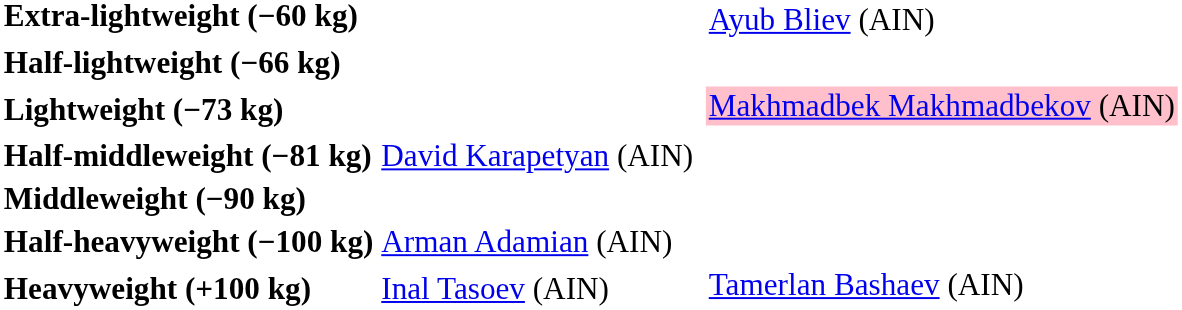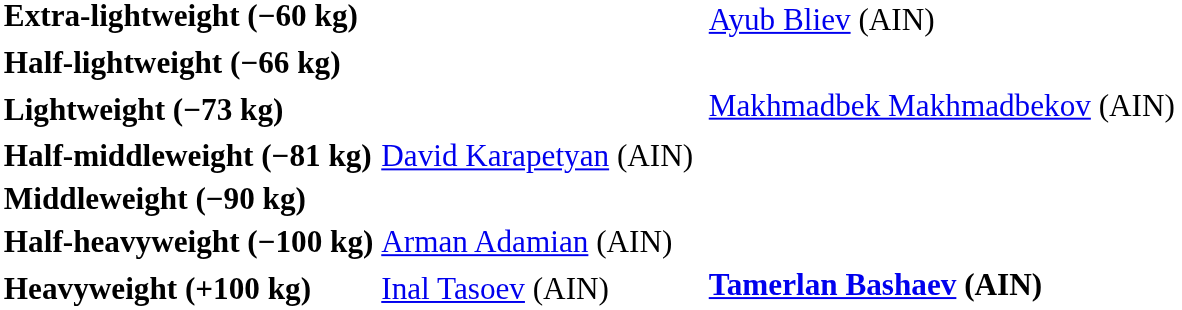(942, 105) pink background -> (942, 105) no background
(866, 284) normal -> (875, 284) bold
